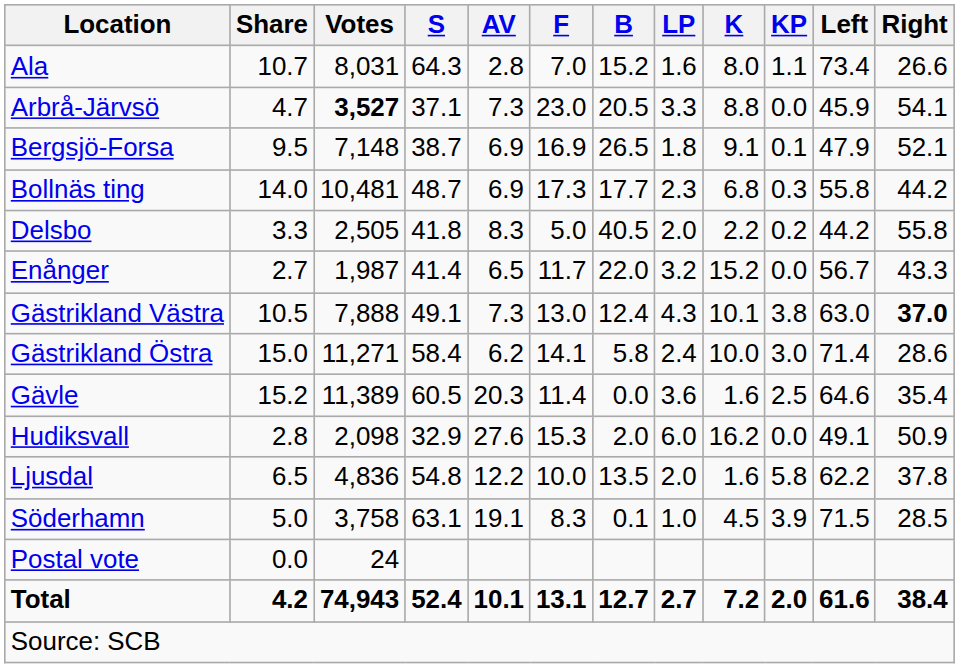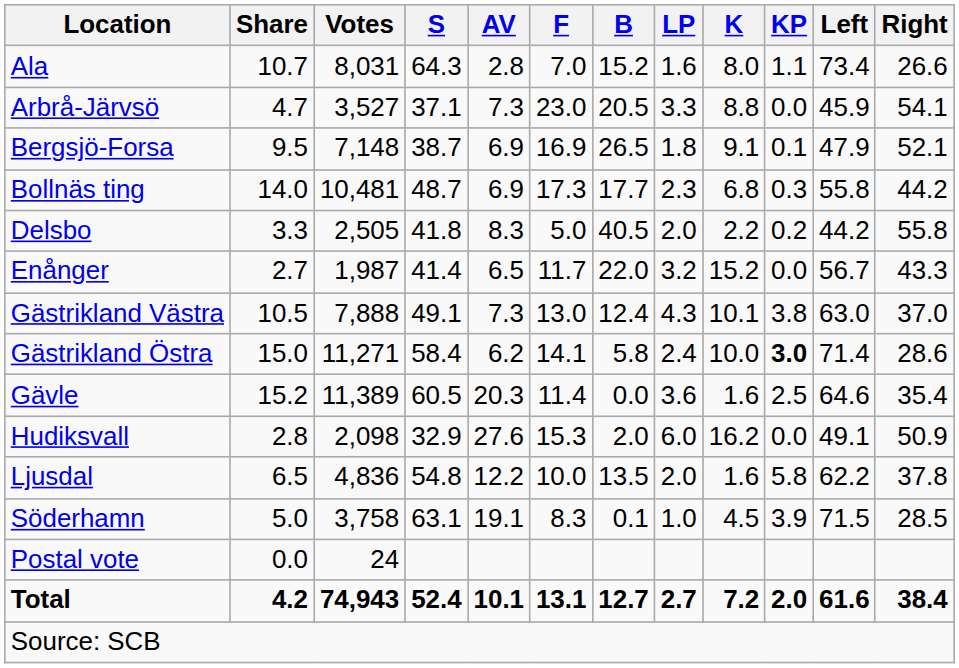(367, 107) bold -> (367, 107) normal
(923, 312) bold -> (923, 312) normal
(789, 353) normal -> (789, 353) bold
